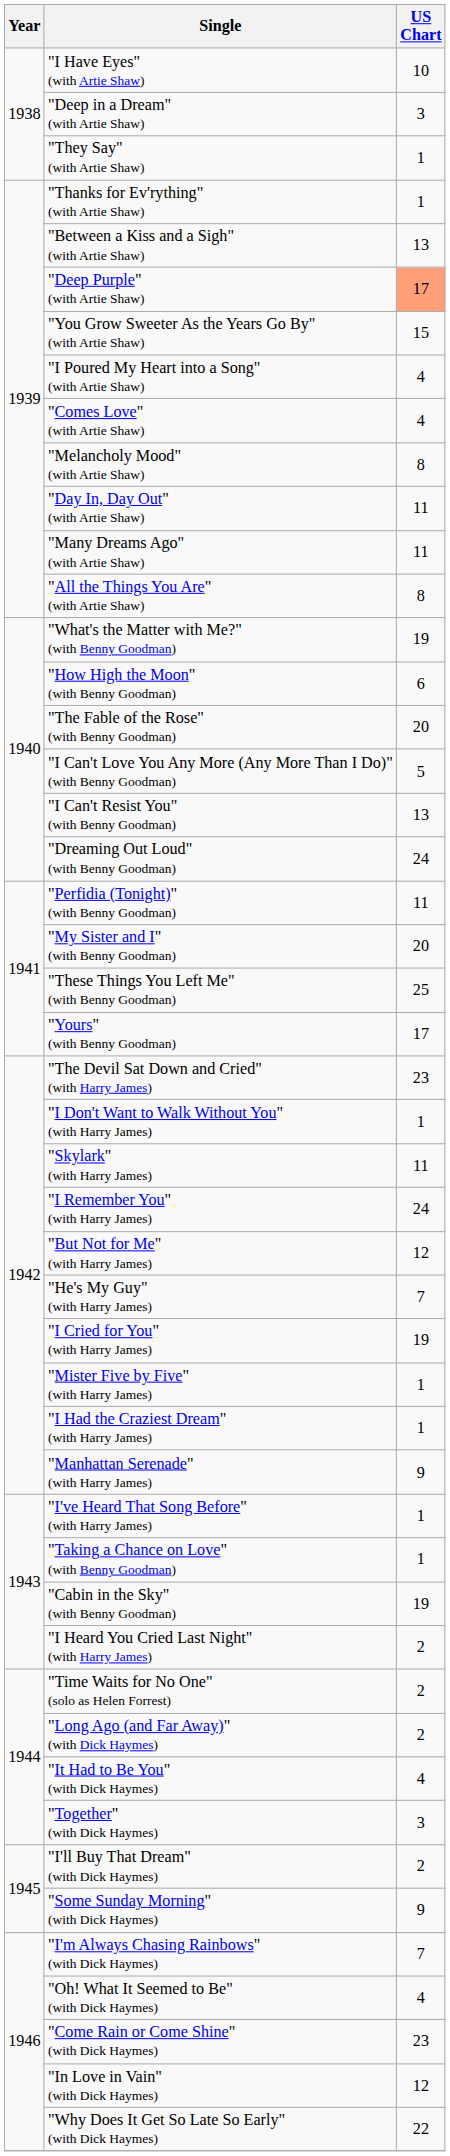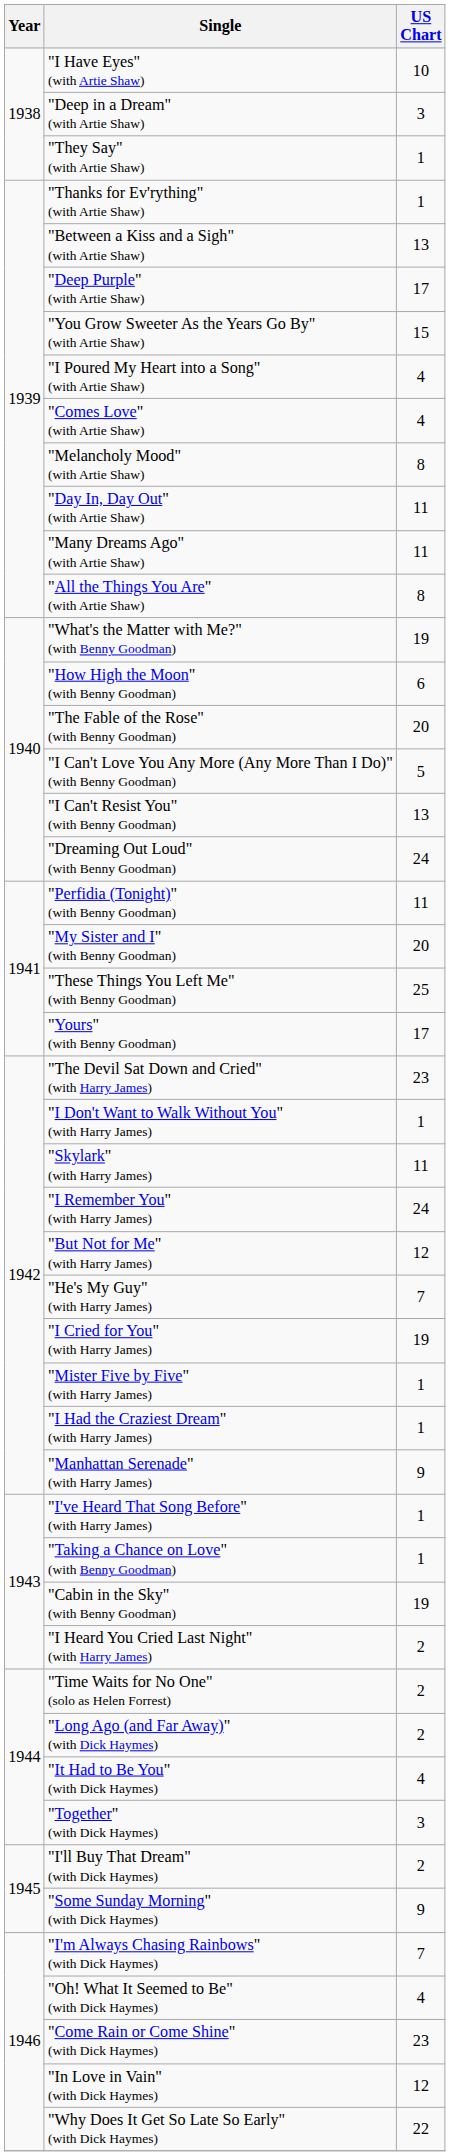(421, 289) lightsalmon background -> (421, 289) no background
